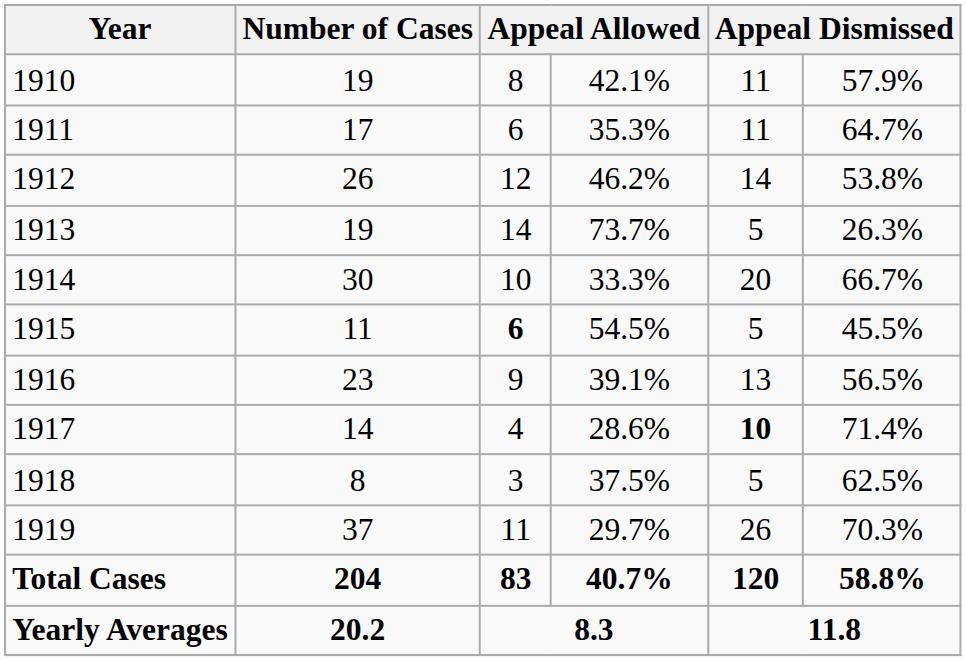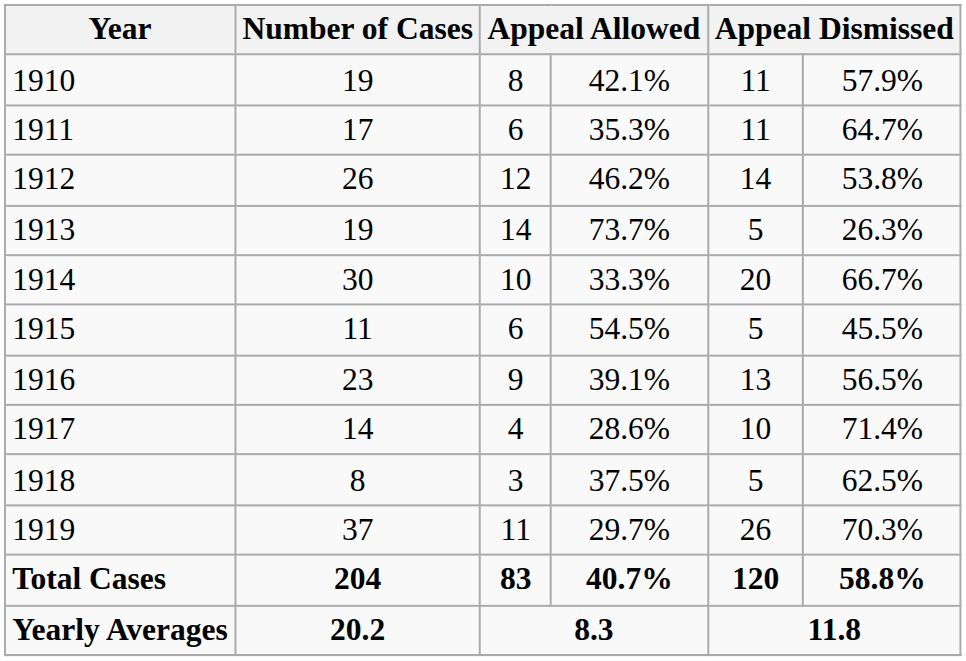(516, 329) bold -> (516, 329) normal
(756, 429) bold -> (756, 429) normal
